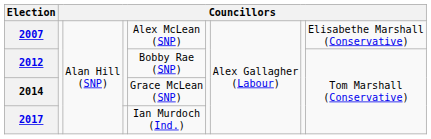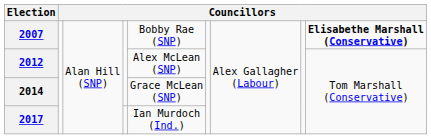(167, 35) Alex McLean (SNP) -> (167, 35) Bobby Rae (SNP)
(366, 35) normal -> (366, 35) bold
(167, 63) Bobby Rae (SNP) -> (167, 63) Alex McLean (SNP)
